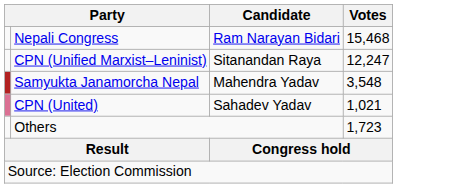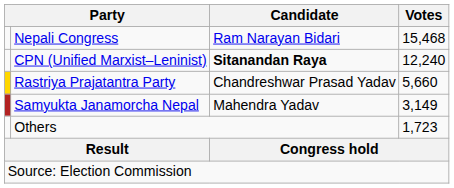(267, 60) normal -> (270, 60) bold
(368, 60) 12,247 -> (424, 60) 12,240
+ row: (95, 82)
(364, 82) 3,548 -> (420, 104) 3,149
- row: (56, 104)
